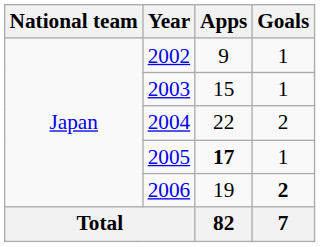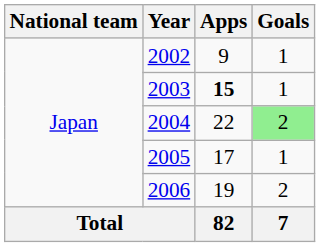(224, 88) normal -> (224, 88) bold
(283, 122) no background -> (283, 122) lightgreen background
(224, 156) bold -> (224, 156) normal
(283, 190) bold -> (283, 190) normal
